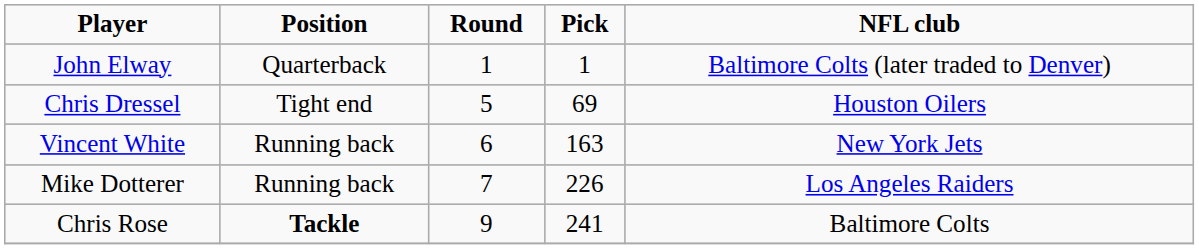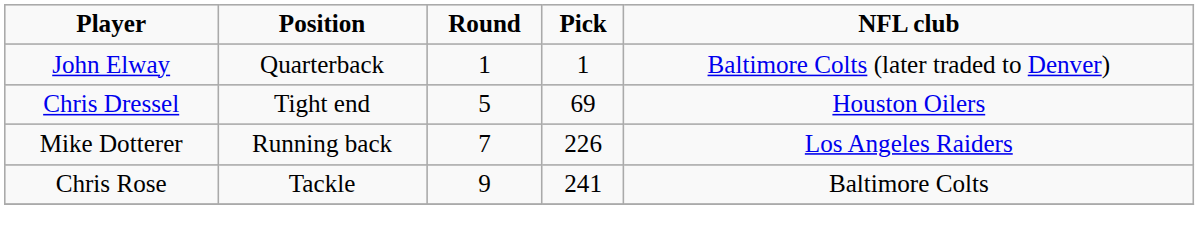- row: (112, 143)
(324, 223) bold -> (322, 183) normal
